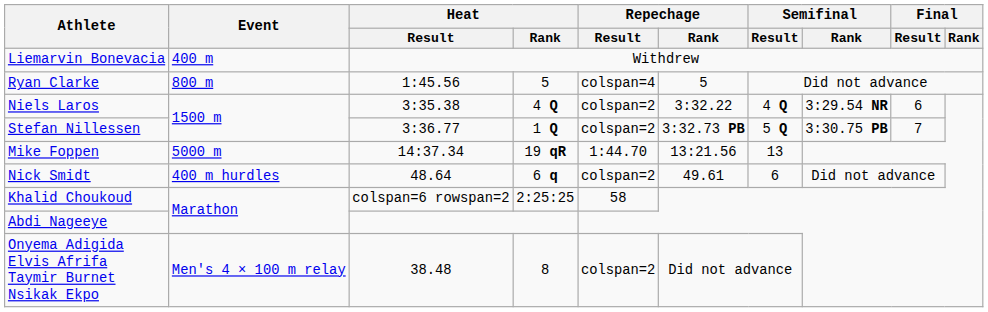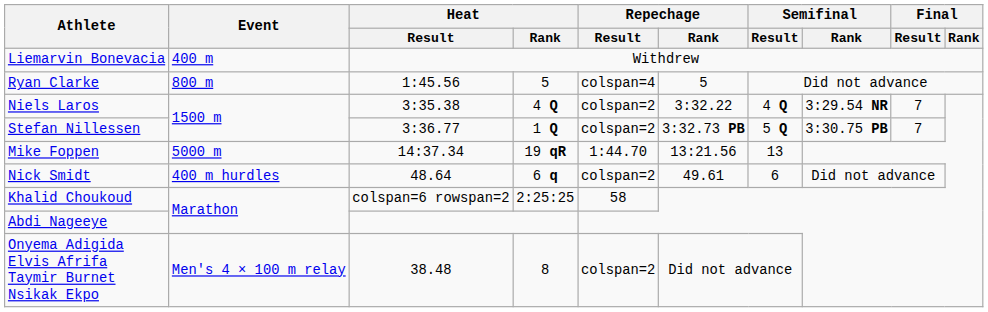(918, 106) 6 -> (918, 106) 7
